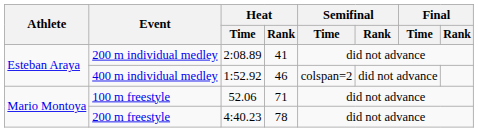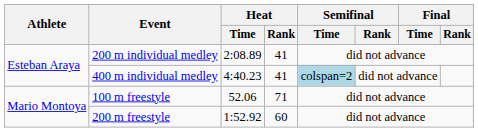(243, 76) 1:52.92 -> (243, 76) 4:40.23
(281, 76) 46 -> (281, 76) 41
(327, 76) no background -> (327, 76) lightblue background
(243, 117) 4:40.23 -> (243, 117) 1:52.92
(281, 117) 78 -> (281, 117) 60
